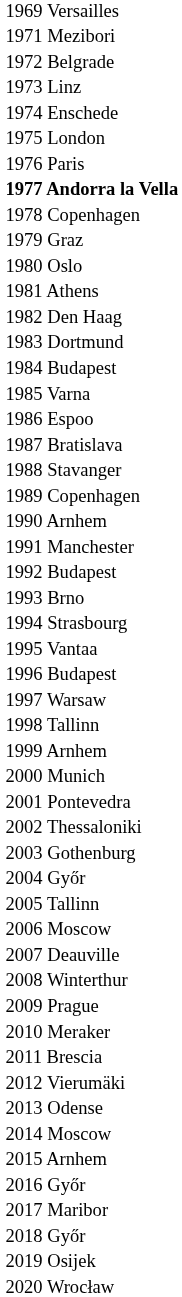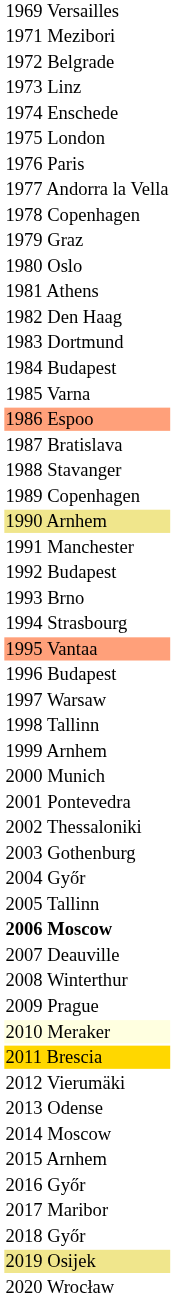(92, 189) bold -> (87, 189) normal
(50, 419) no background -> (50, 419) lightsalmon background
(56, 521) no background -> (56, 521) khaki background
(51, 648) no background -> (51, 648) lightsalmon background
(58, 929) normal -> (59, 929) bold
(58, 1031) no background -> (58, 1031) lightyellow background
(54, 1057) no background -> (54, 1057) gold background
(51, 1261) no background -> (51, 1261) khaki background
